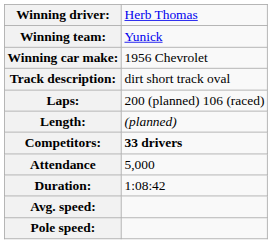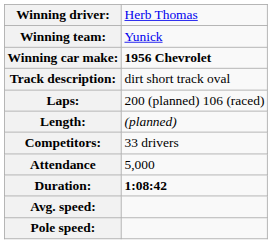(166, 57) normal -> (168, 57) bold
(153, 143) bold -> (152, 143) normal
(145, 185) normal -> (146, 185) bold
